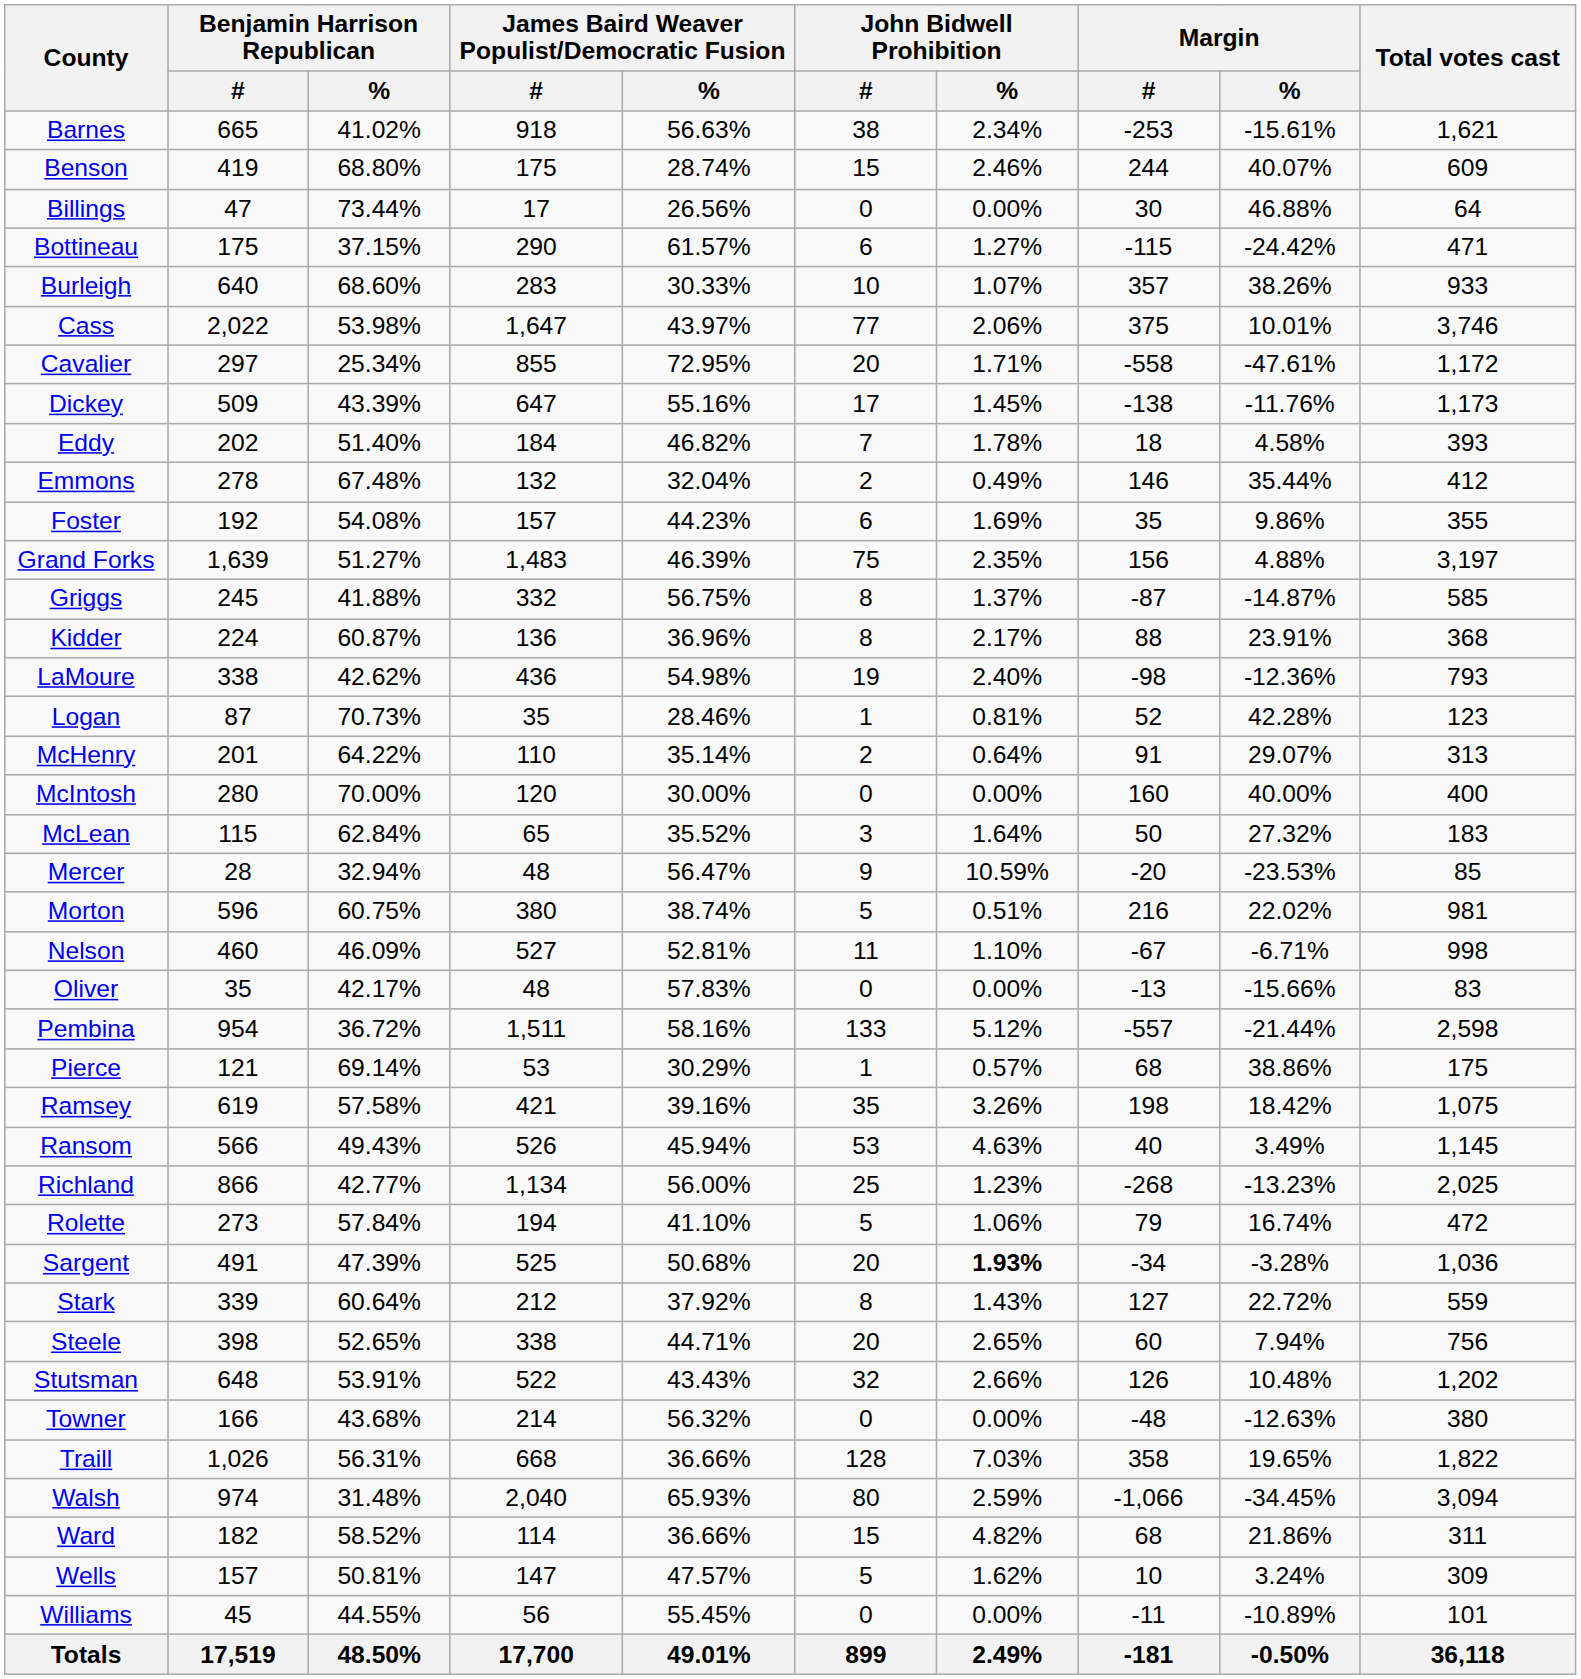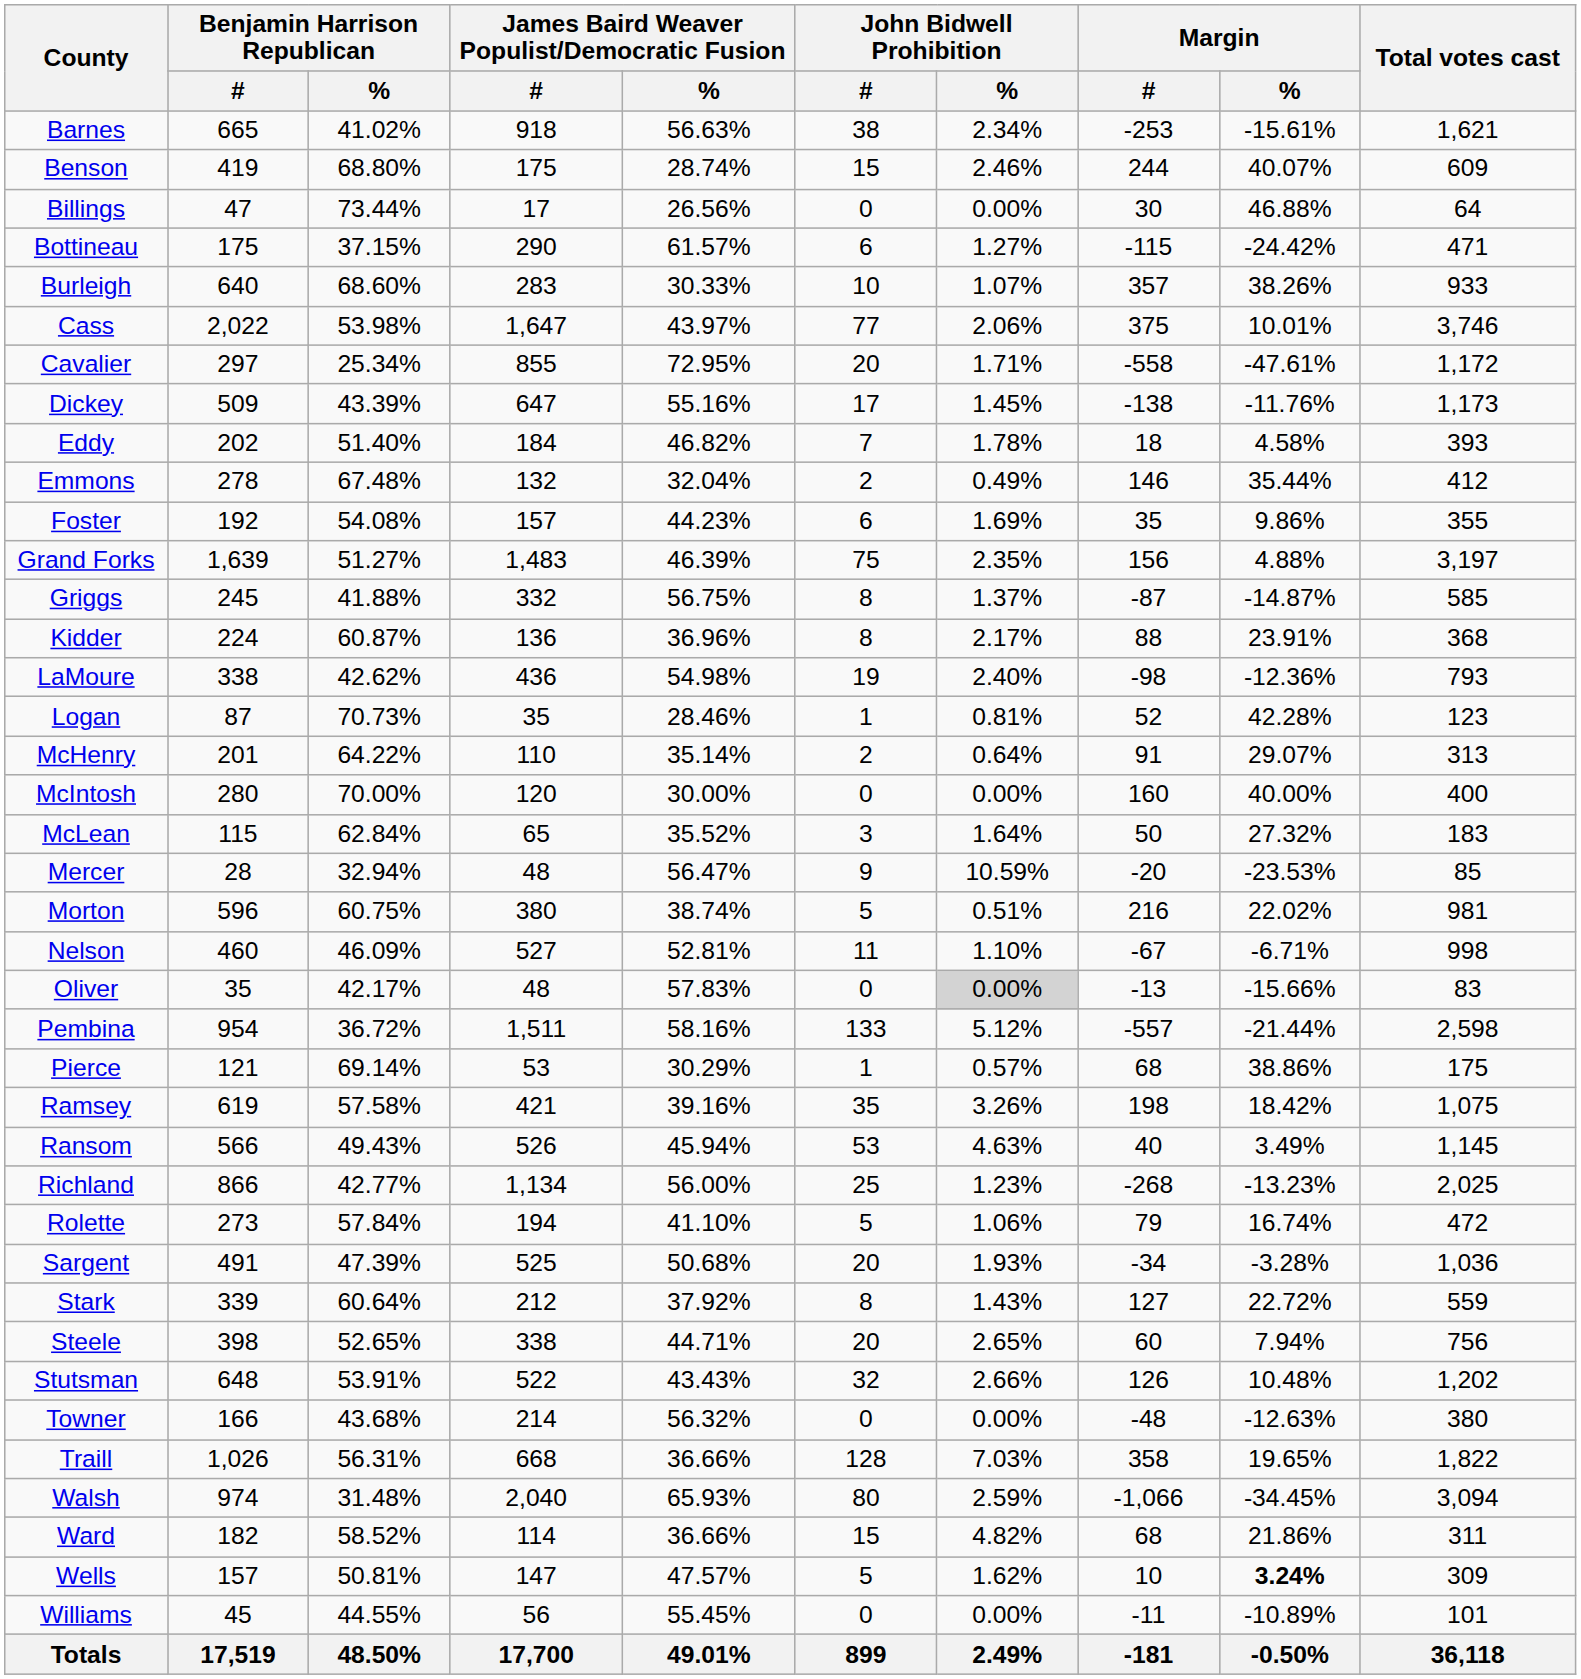(1007, 989) no background -> (1007, 989) lightgrey background
(1007, 1263) bold -> (1007, 1263) normal
(1290, 1575) normal -> (1290, 1575) bold
